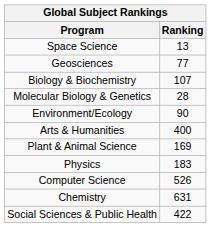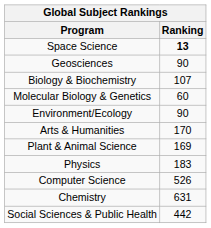(183, 46) normal -> (183, 46) bold
(183, 63) 77 -> (183, 63) 90
(183, 97) 28 -> (183, 97) 60
(183, 130) 400 -> (183, 130) 170
(183, 214) 422 -> (183, 214) 442
